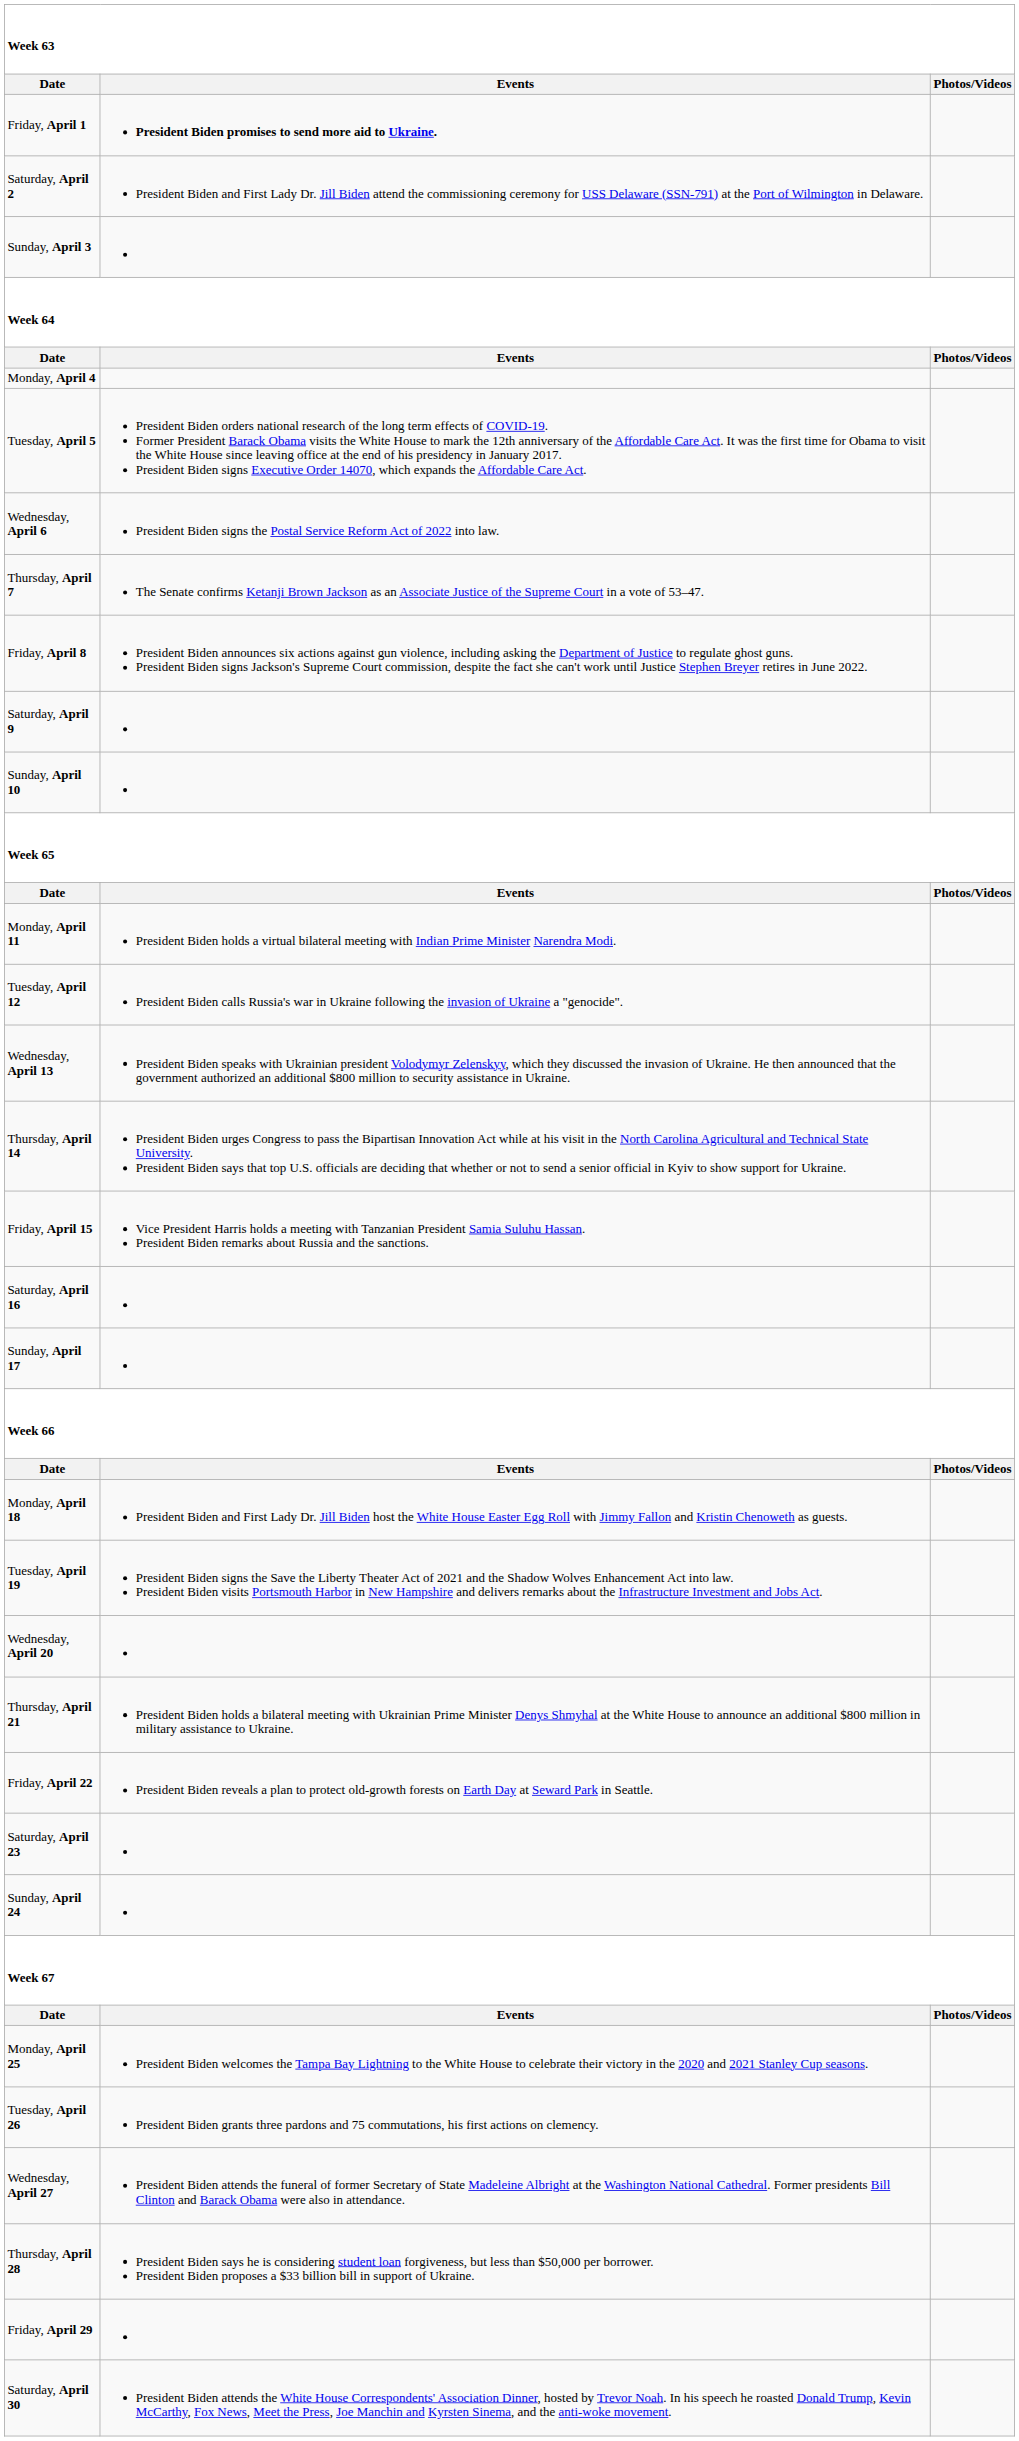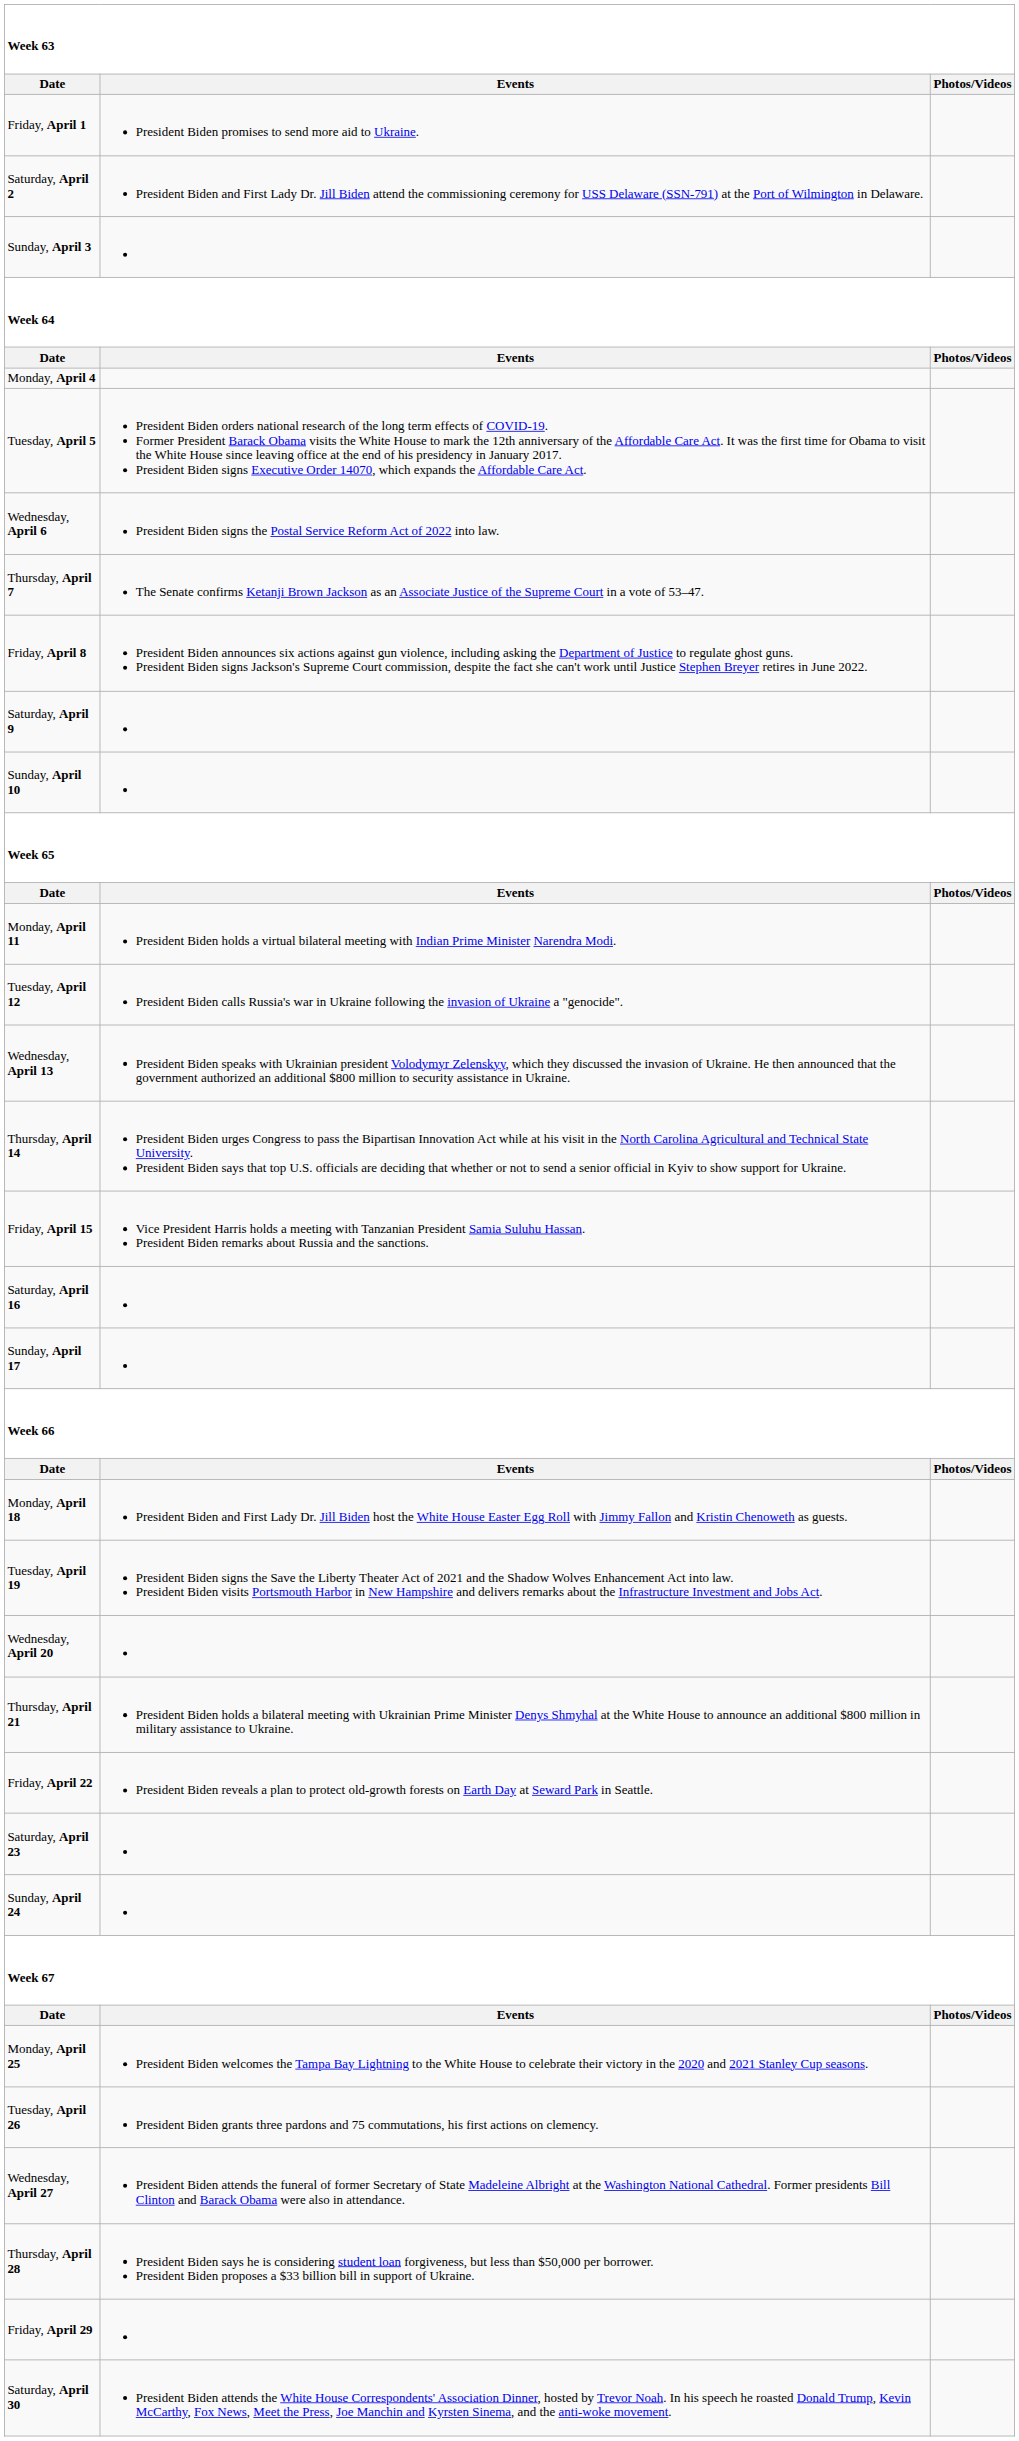(515, 132) bold -> (515, 132) normal
